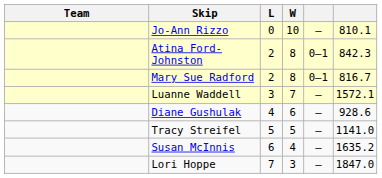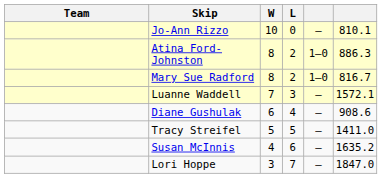columns swapped: (293, 13) <-> (271, 13)
(318, 54) 0–1 -> (318, 54) 1–0
(355, 54) 842.3 -> (355, 54) 886.3
(318, 78) 0–1 -> (318, 78) 1–0
(355, 112) 928.6 -> (355, 112) 908.6
(355, 130) 1141.0 -> (355, 130) 1411.0
